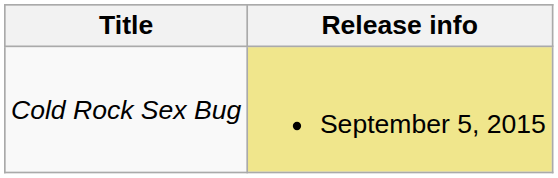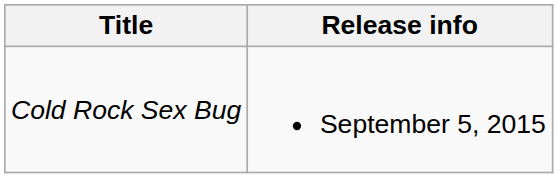(400, 124) khaki background -> (400, 124) no background
